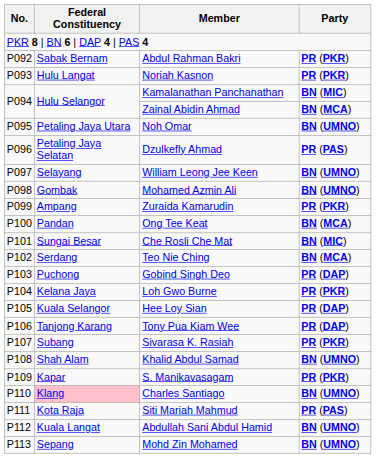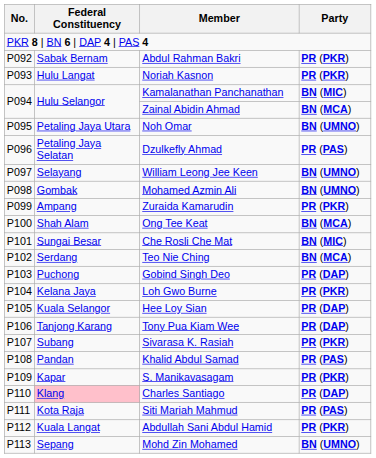(55, 224) Pandan -> (63, 224) Shah Alam
(63, 360) Shah Alam -> (55, 360) Pandan
(330, 360) BN (UMNO) -> (324, 360) PR (PAS)
(330, 394) BN (UMNO) -> (325, 394) PR (DAP)
(330, 428) BN (UMNO) -> (325, 428) PR (PKR)
